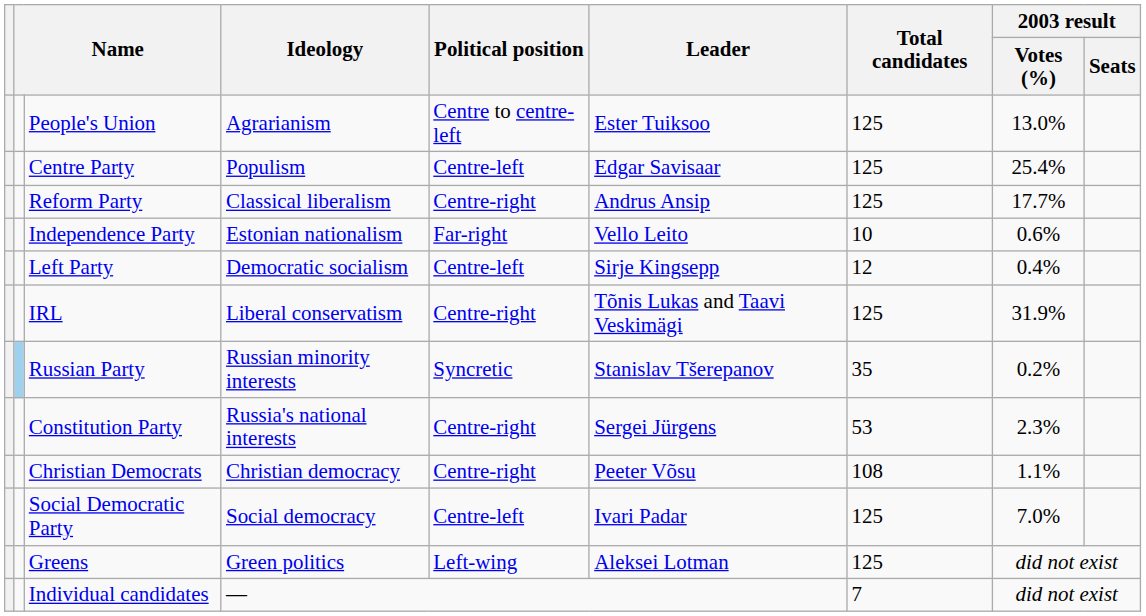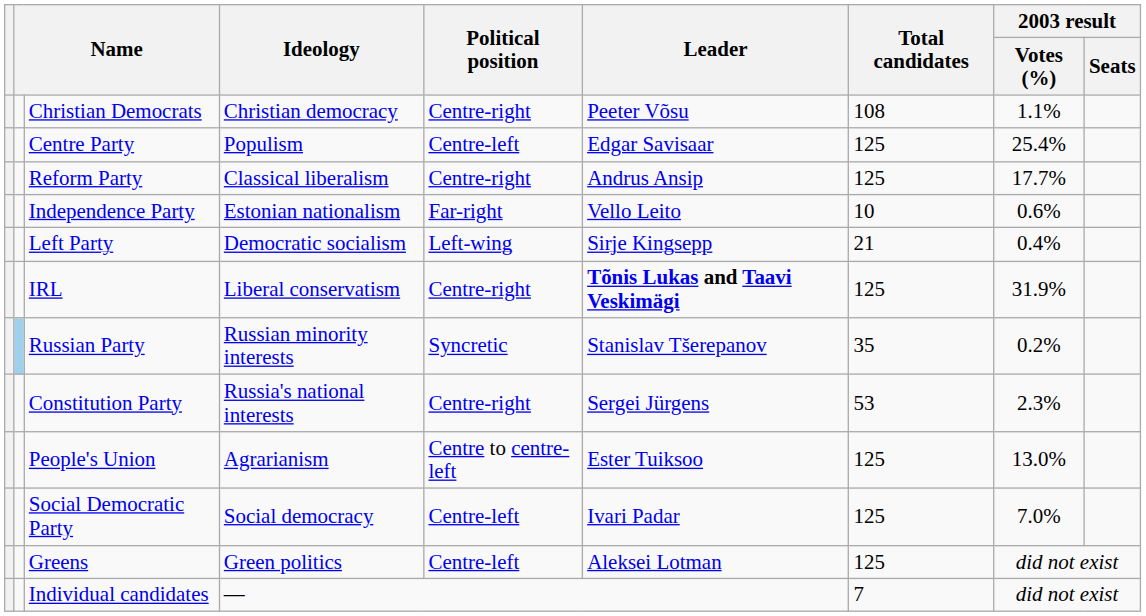rows swapped: (115, 471) <-> (92, 122)
(479, 267) Centre-left -> (470, 244) Left-wing
(862, 267) 12 -> (864, 244) 21
(690, 312) normal -> (689, 289) bold
(475, 561) Left-wing -> (474, 561) Centre-left
